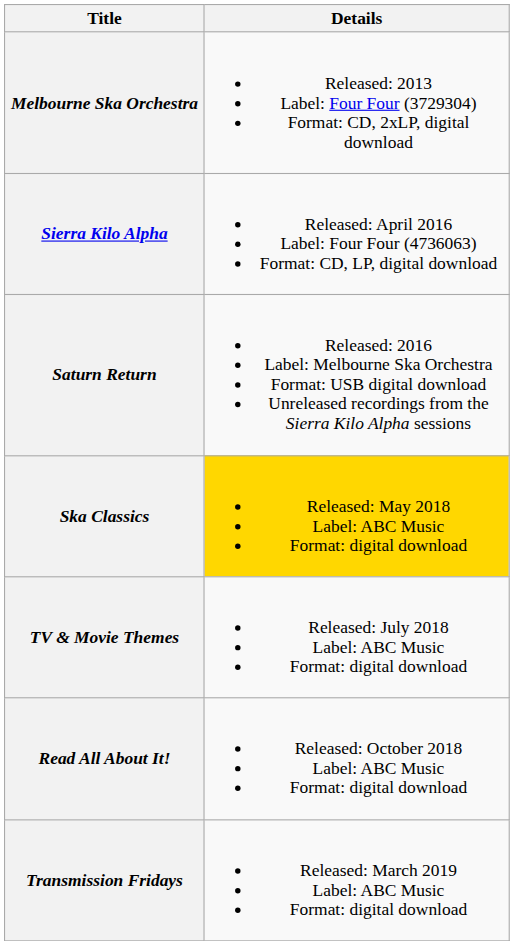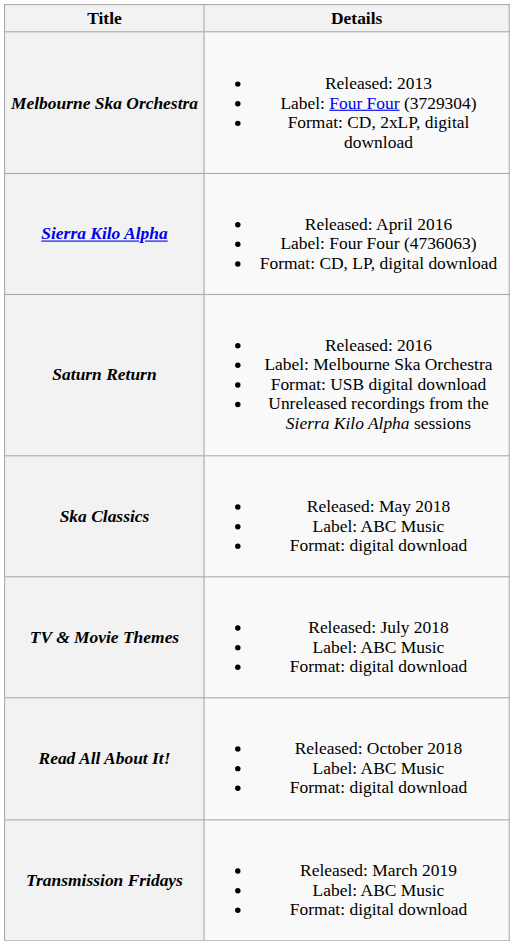(357, 526) gold background -> (357, 526) no background
